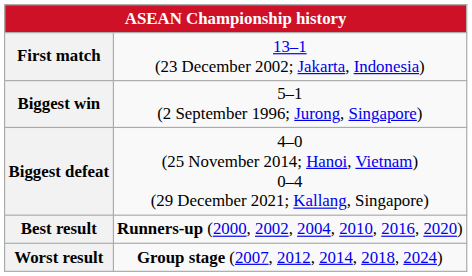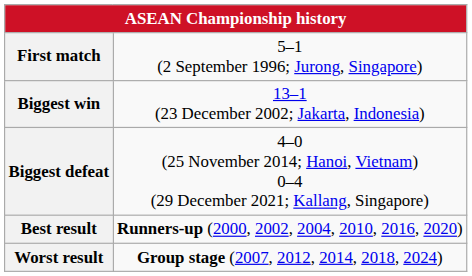(290, 56) 13–1 (23 December 2002; Jakarta, Indonesia) -> (290, 56) 5–1 (2 September 1996; Jurong, Singapore)
(290, 104) 5–1 (2 September 1996; Jurong, Singapore) -> (290, 104) 13–1 (23 December 2002; Jakarta, Indonesia)
